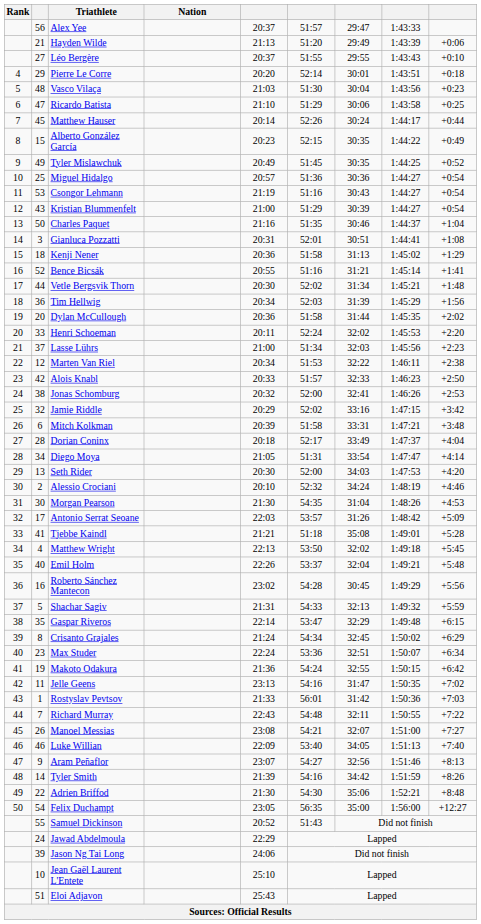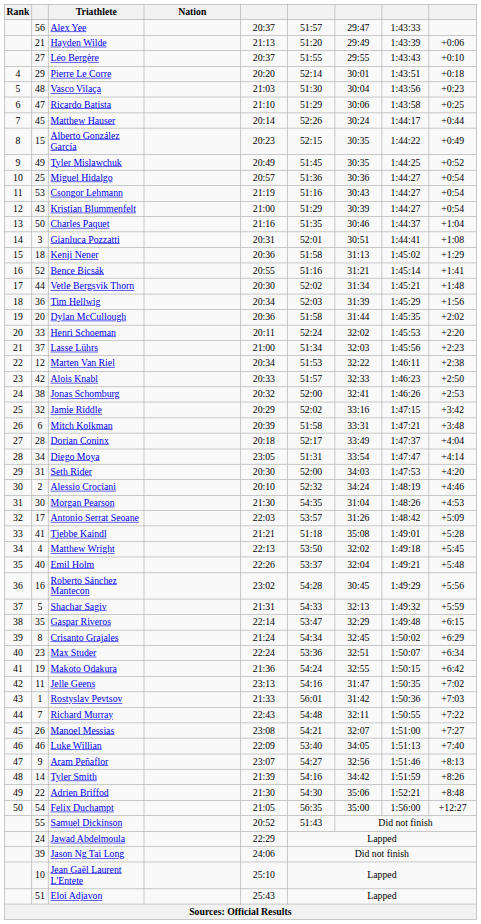(264, 456) 21:05 -> (264, 456) 23:05
(40, 472) 13 -> (40, 472) 31
(264, 808) 23:05 -> (264, 808) 21:05
